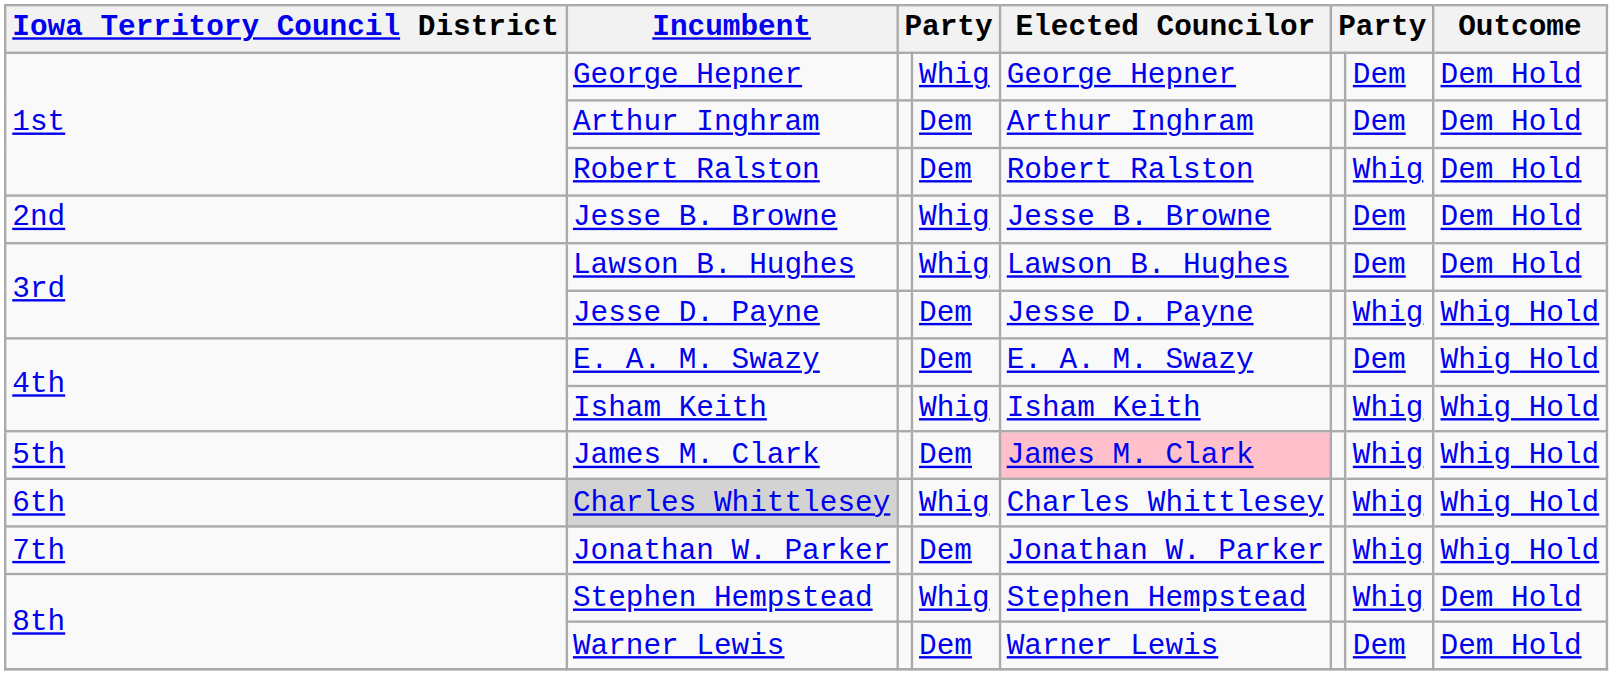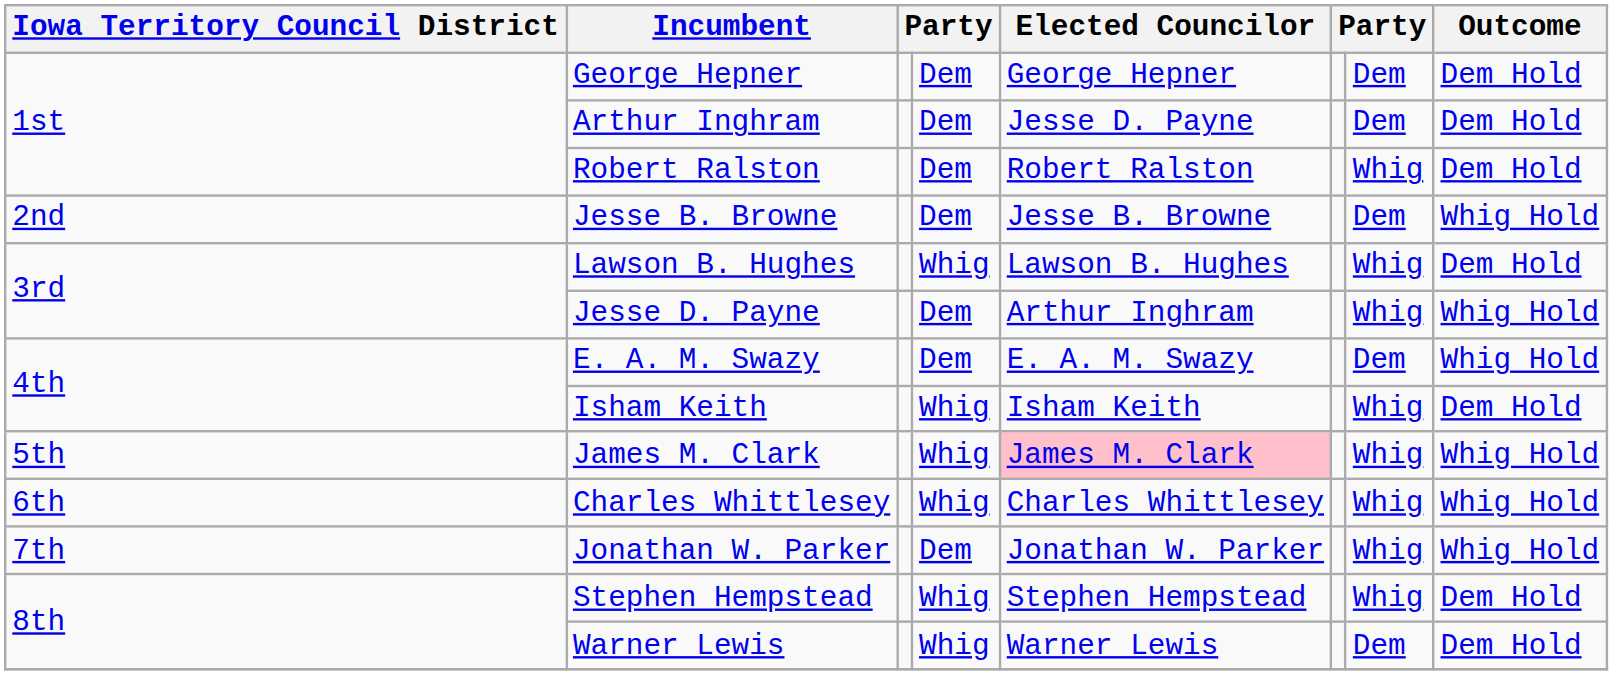(954, 77) Whig -> (945, 77) Dem
(1130, 124) Arthur Inghram -> (1130, 124) Jesse D. Payne
(954, 219) Whig -> (945, 219) Dem
(1511, 219) Dem Hold -> (1520, 219) Whig Hold
(1379, 267) Dem -> (1388, 267) Whig
(1130, 314) Jesse D. Payne -> (1130, 314) Arthur Inghram
(1520, 409) Whig Hold -> (1511, 409) Dem Hold
(945, 456) Dem -> (954, 456) Whig
(732, 504) lightgrey background -> (732, 504) no background
(945, 646) Dem -> (954, 646) Whig
